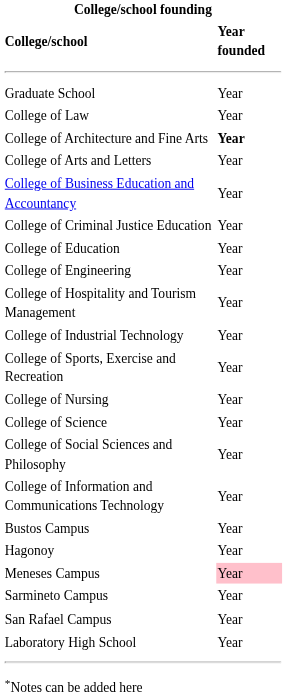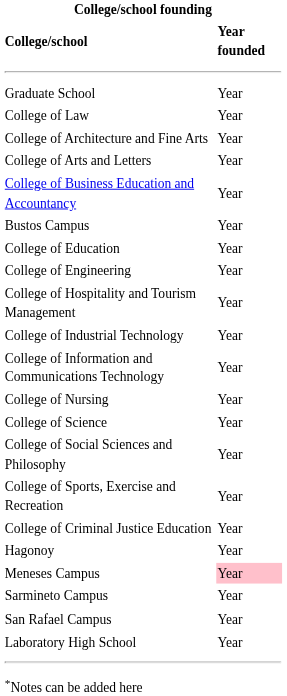(231, 138) bold -> (230, 138) normal
(108, 225) College of Criminal Justice Education -> (47, 225) Bustos Campus
(90, 367) College of Sports, Exercise and Recreation -> (84, 367) College of Information and Communications Technology
(84, 496) College of Information and Communications Technology -> (90, 496) College of Sports, Exercise and Recreation
(47, 528) Bustos Campus -> (108, 528) College of Criminal Justice Education
